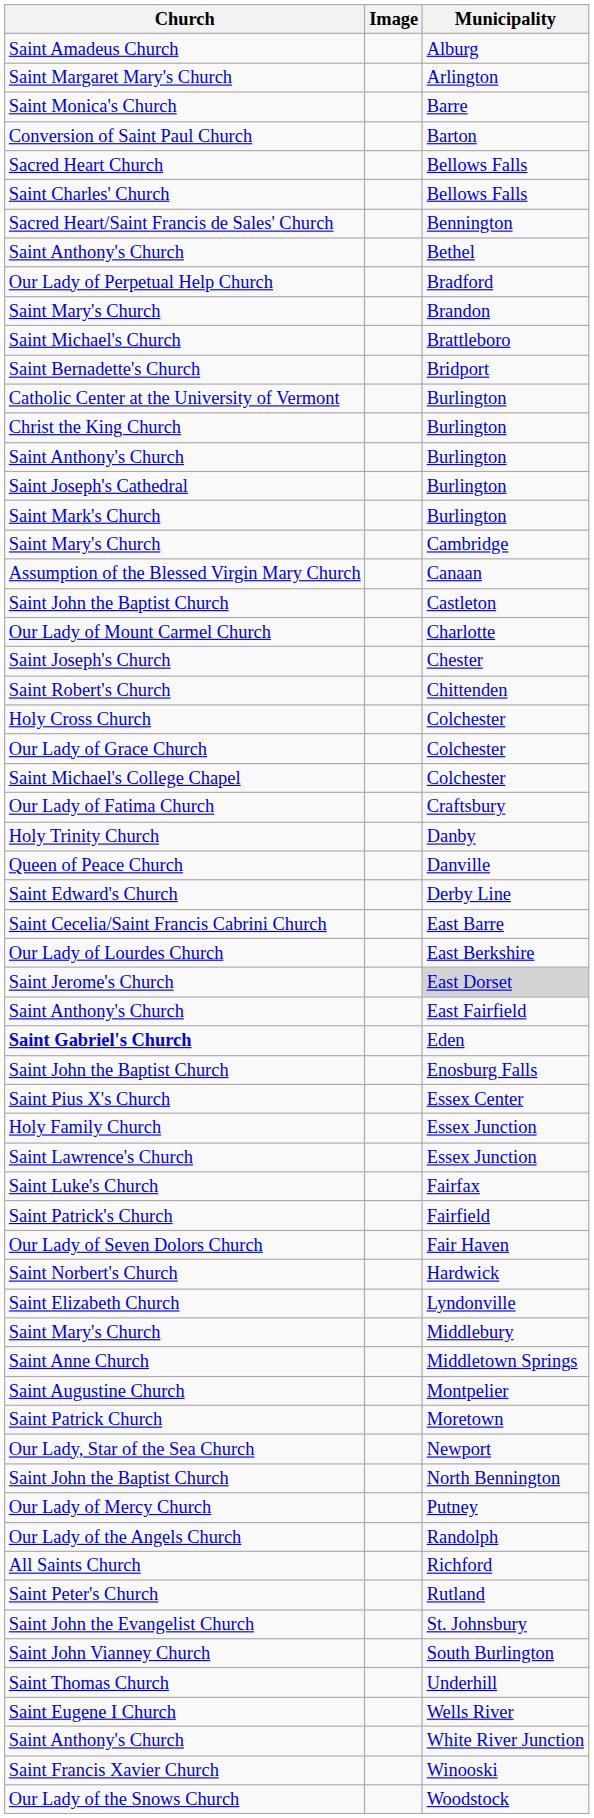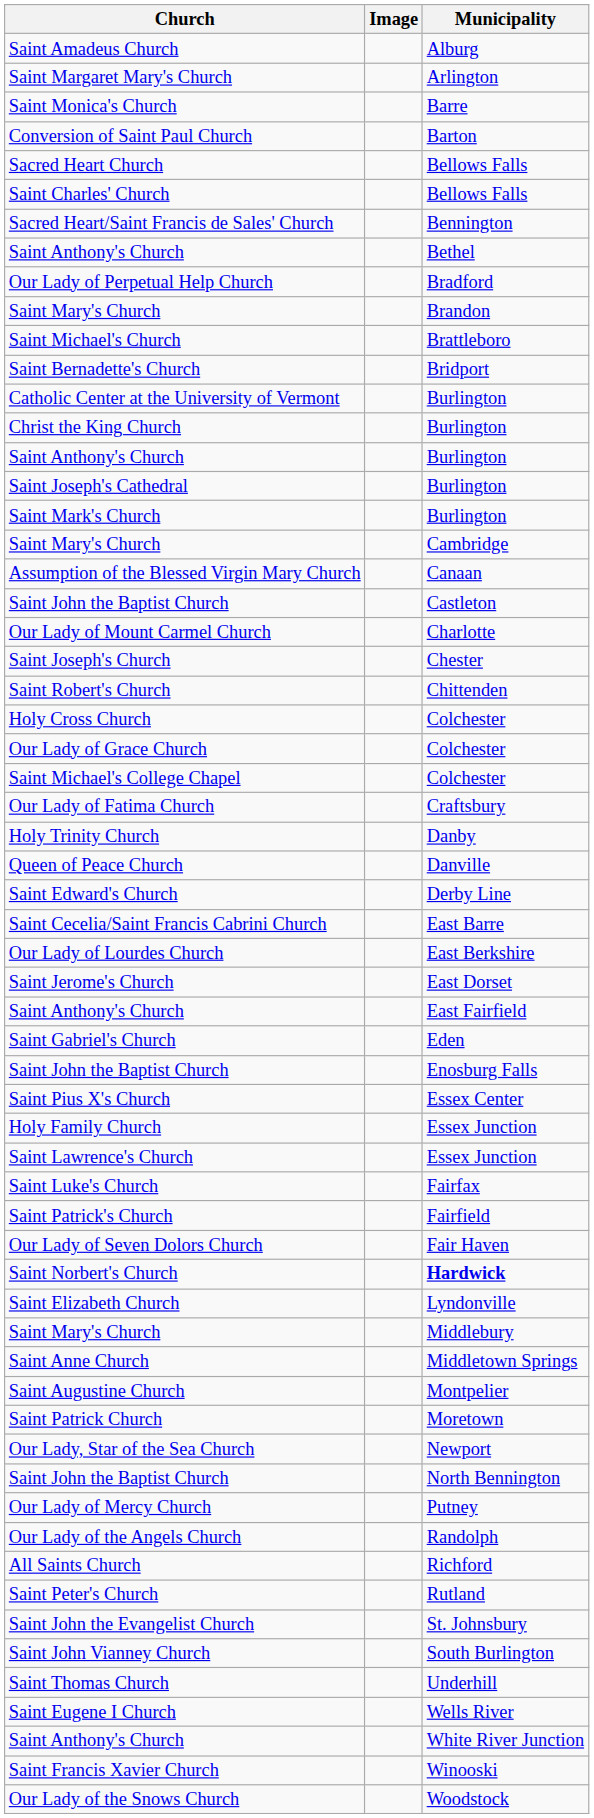(469, 982) lightgrey background -> (469, 982) no background
(100, 1040) bold -> (92, 1040) normal
(463, 1273) normal -> (466, 1273) bold
